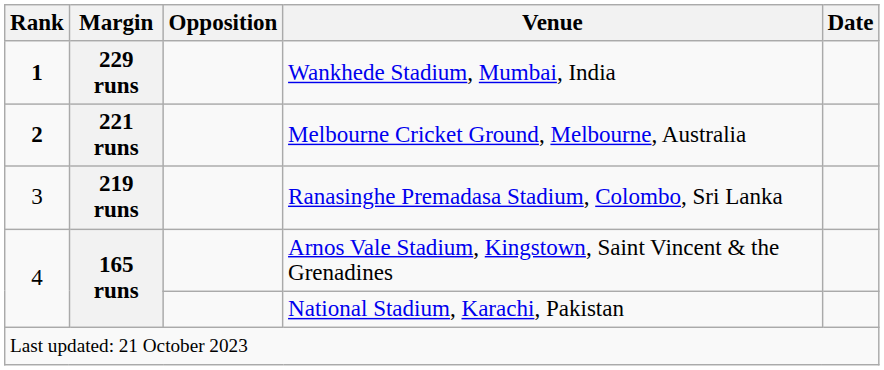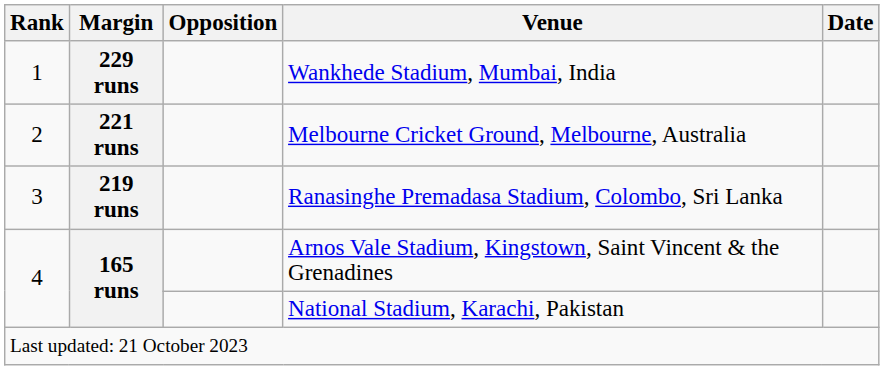(37, 72) bold -> (37, 72) normal
(37, 134) bold -> (37, 134) normal
